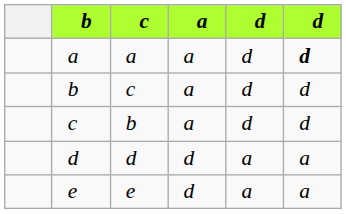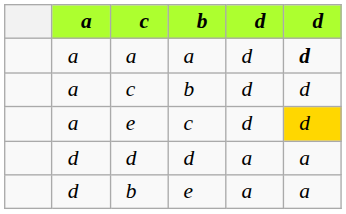columns swapped: (197, 21) <-> (81, 21)
(126, 123) b -> (125, 123) e
(299, 123) no background -> (299, 123) gold background
(125, 191) e -> (126, 191) b
